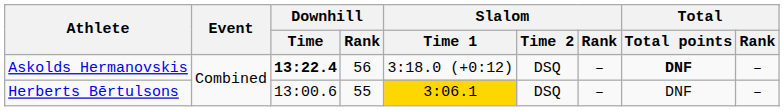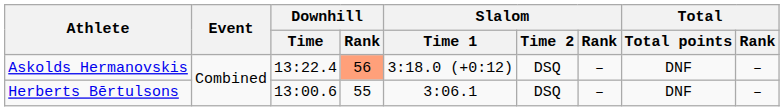(306, 67) bold -> (306, 67) normal
(362, 67) no background -> (362, 67) lightsalmon background
(678, 67) bold -> (678, 67) normal
(450, 92) gold background -> (450, 92) no background
